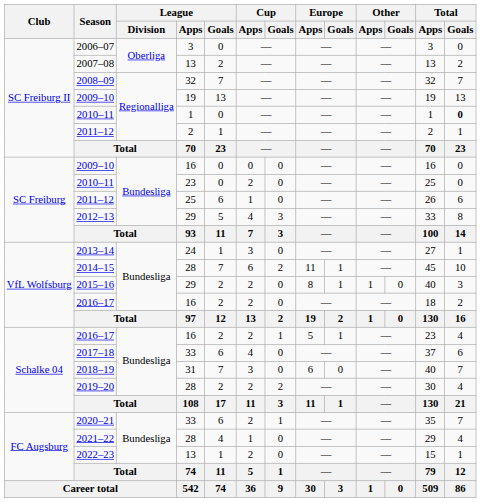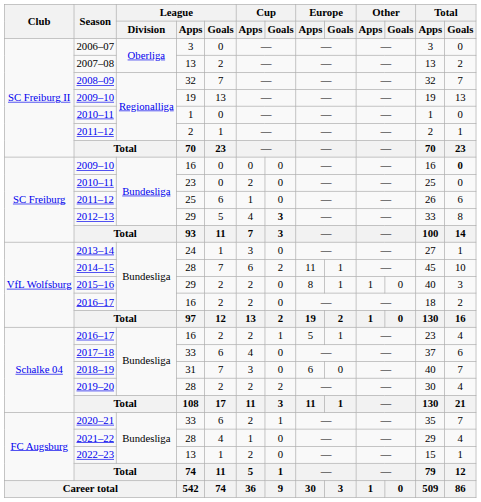(460, 115) bold -> (460, 115) normal
(460, 166) normal -> (460, 166) bold
(281, 217) normal -> (281, 217) bold
